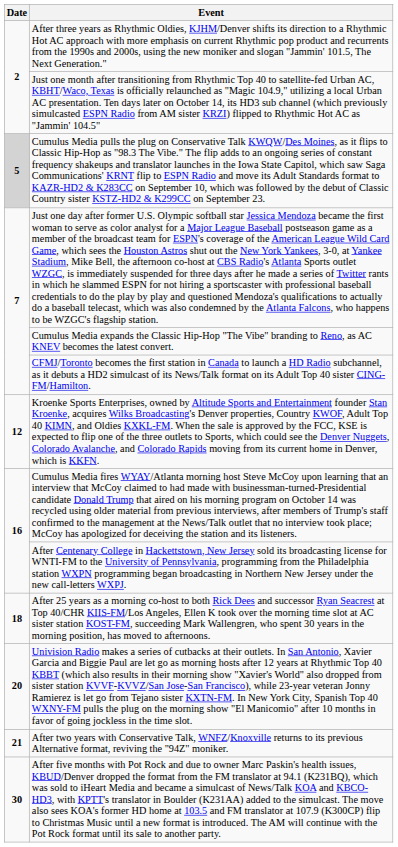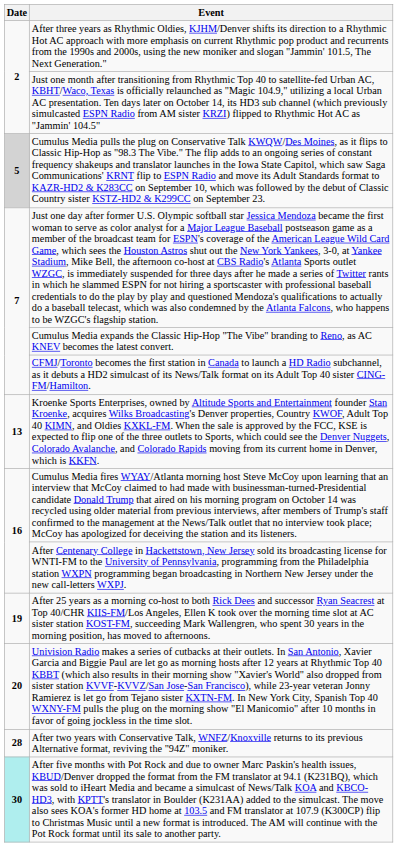(17, 431) 12 -> (17, 431) 13
(17, 618) 18 -> (17, 618) 19
(17, 743) 21 -> (17, 743) 28
(17, 799) no background -> (17, 799) paleturquoise background
